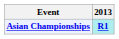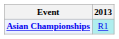(103, 26) bold -> (103, 26) normal
